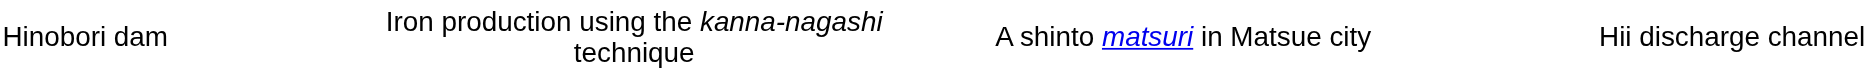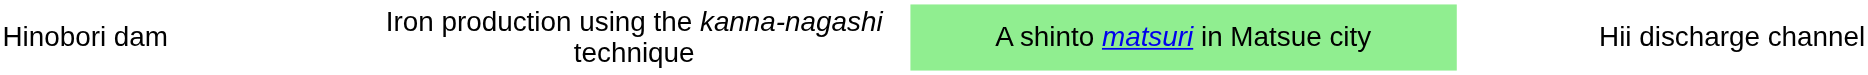(1183, 37) no background -> (1183, 37) lightgreen background
